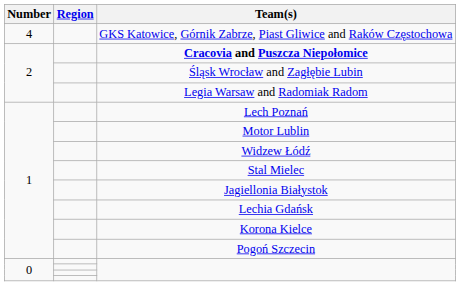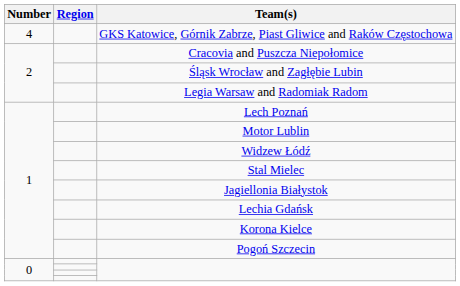(276, 53) bold -> (276, 53) normal
